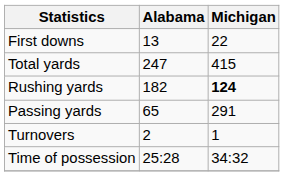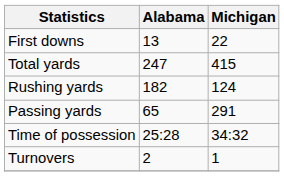(224, 87) bold -> (224, 87) normal
rows swapped: (41, 135) <-> (72, 158)
